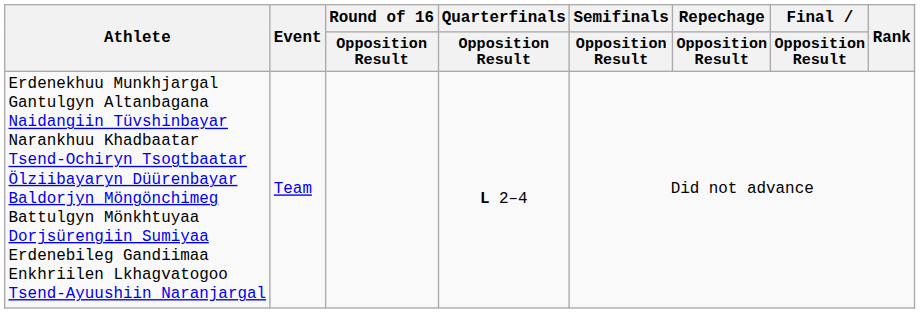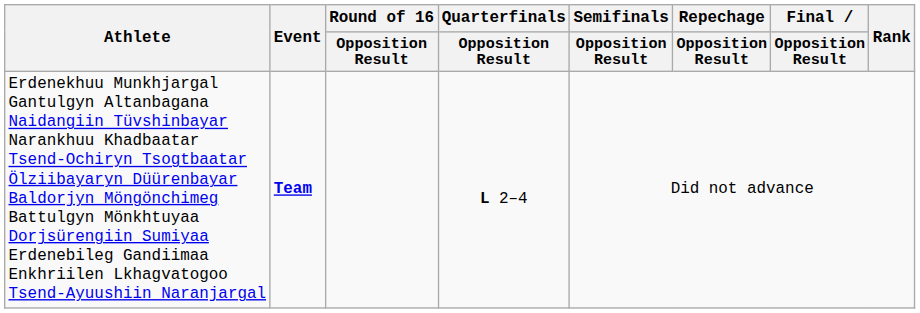(293, 189) normal -> (293, 189) bold
